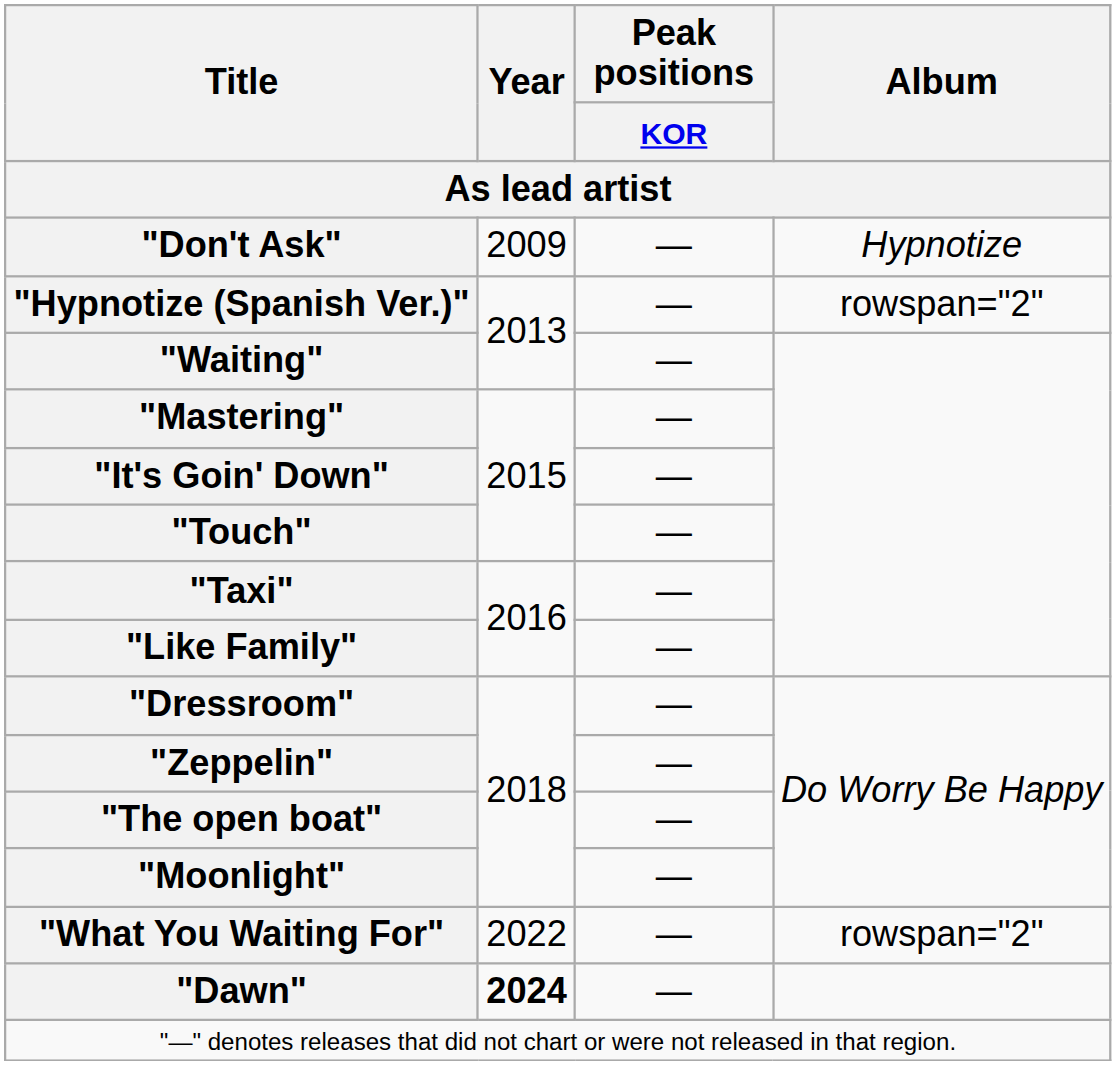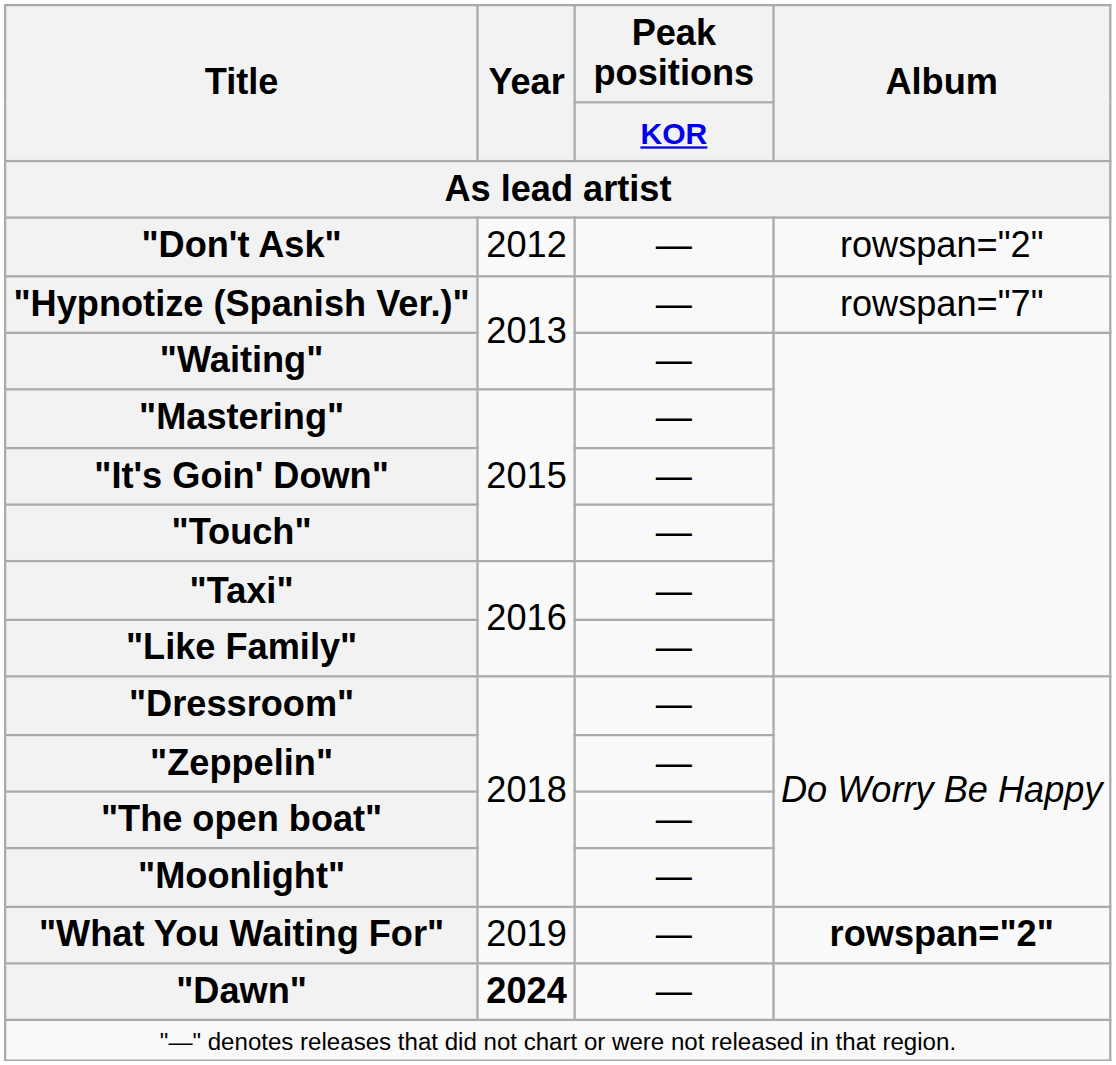(527, 245) 2009 -> (527, 245) 2012
(942, 245) Hypnotize -> (942, 245) rowspan="2"
(942, 303) rowspan="2" -> (942, 303) rowspan="7"
(527, 934) 2022 -> (527, 934) 2019
(942, 934) normal -> (942, 934) bold
